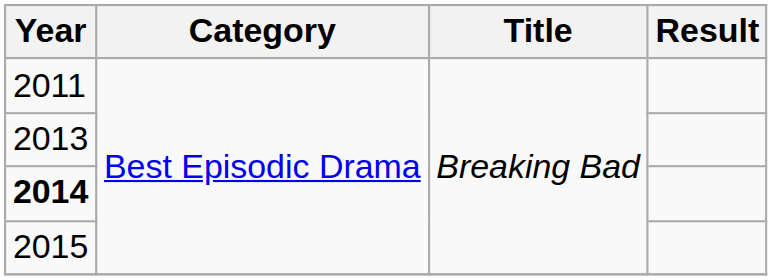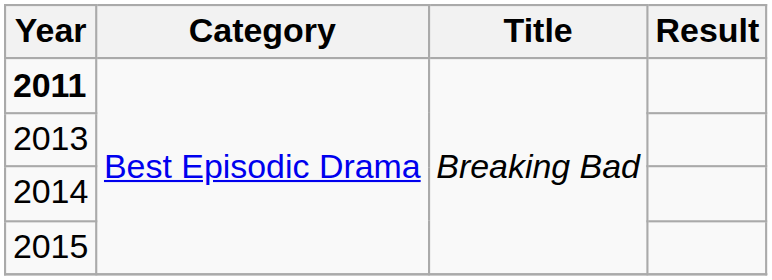(49, 85) normal -> (50, 85) bold
(51, 192) bold -> (51, 192) normal
